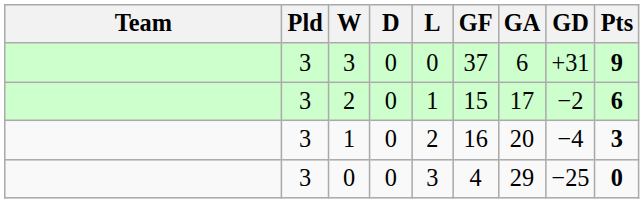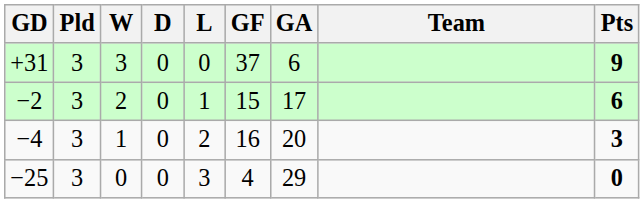columns swapped: (143, 23) <-> (570, 23)
